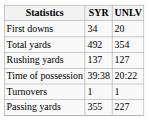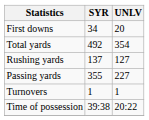rows swapped: (34, 107) <-> (45, 76)
